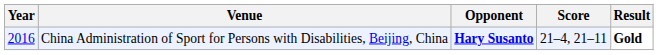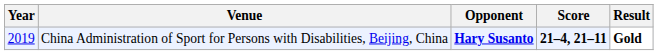(21, 38) 2016 -> (21, 38) 2019
(574, 38) normal -> (573, 38) bold
